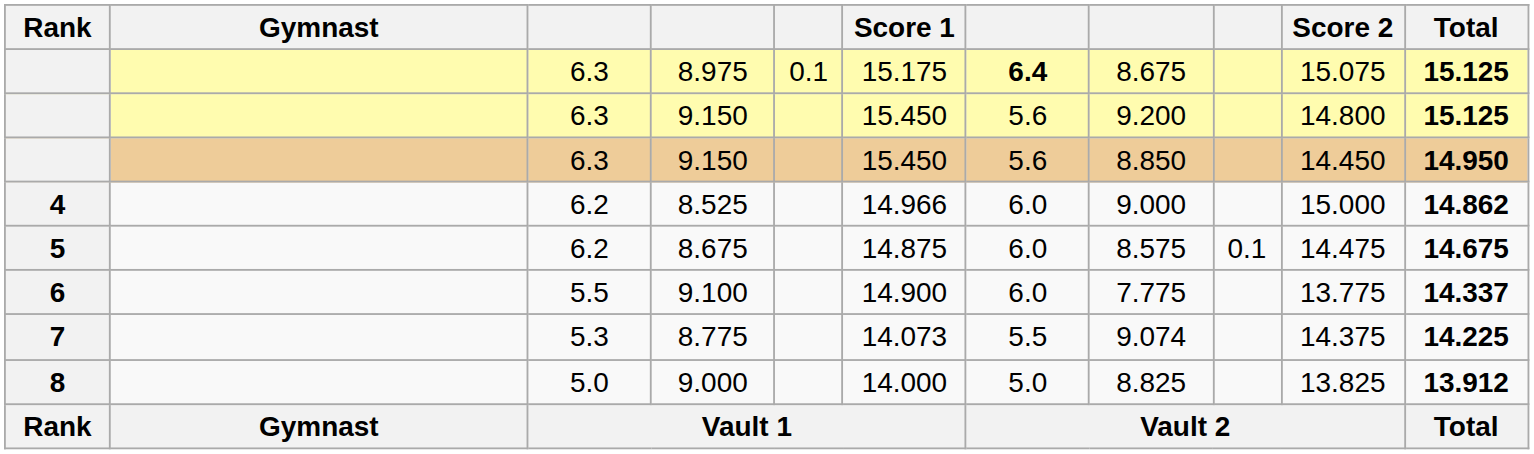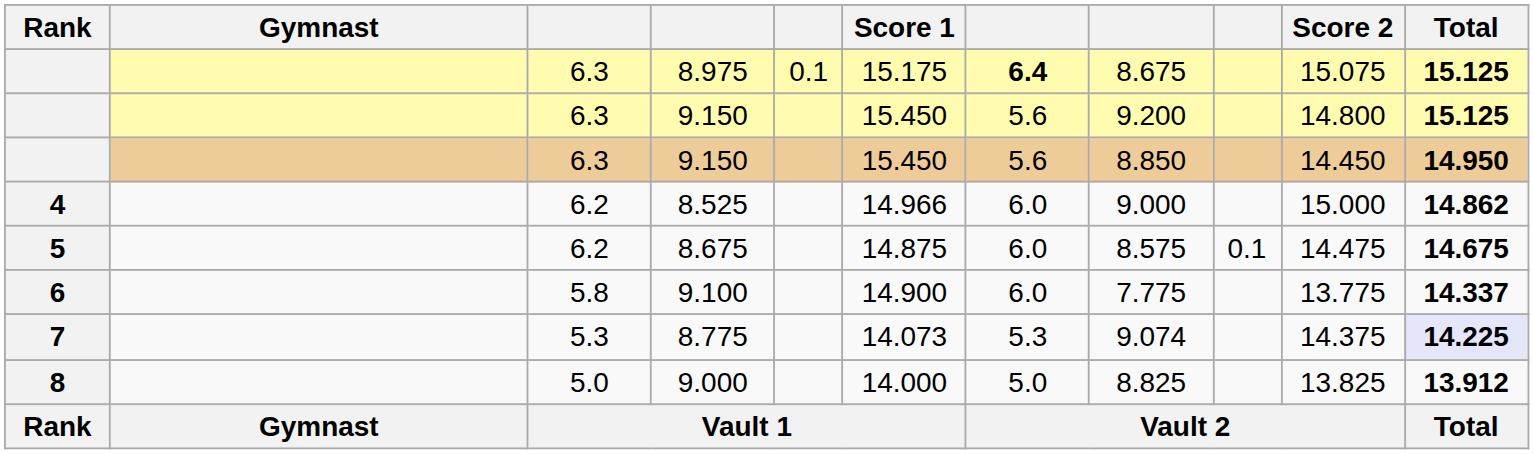(589, 293) 5.5 -> (589, 293) 5.8
(1028, 337) 5.5 -> (1028, 337) 5.3
(1466, 337) no background -> (1466, 337) lavender background
